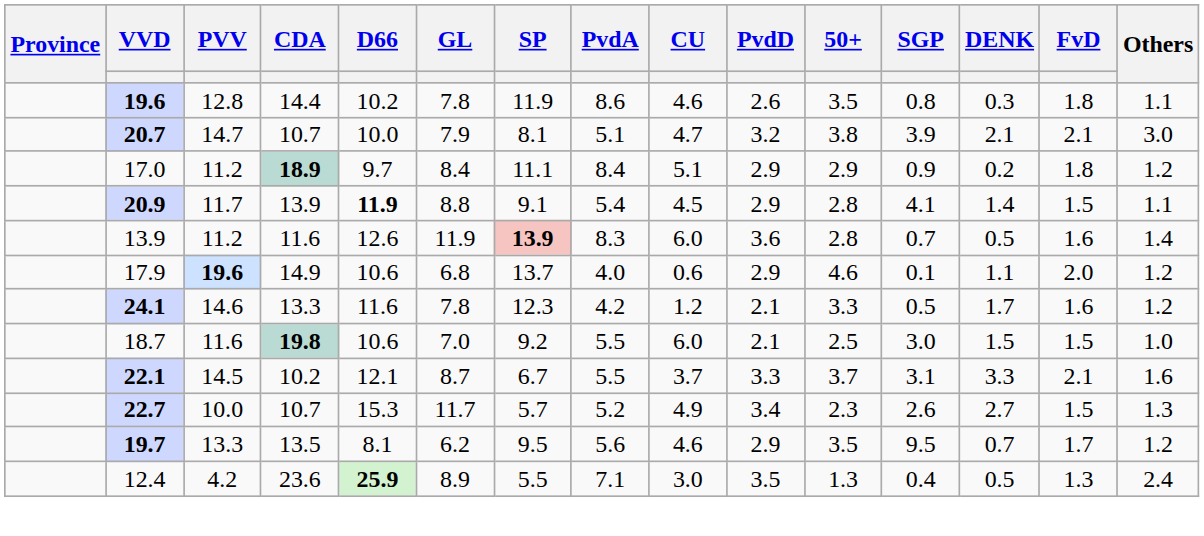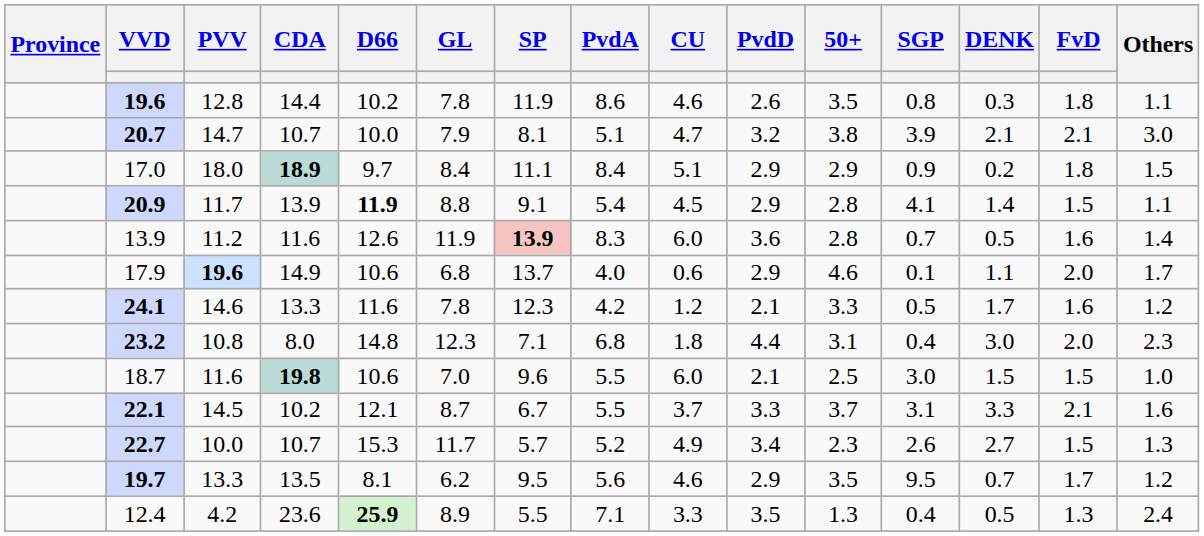(222, 169) 11.2 -> (222, 169) 18.0
(1158, 169) 1.2 -> (1158, 169) 1.5
(1158, 272) 1.2 -> (1158, 272) 1.7
+ row: (145, 341)
(533, 341) 9.2 -> (533, 376) 9.6
(688, 479) 3.0 -> (688, 513) 3.3
